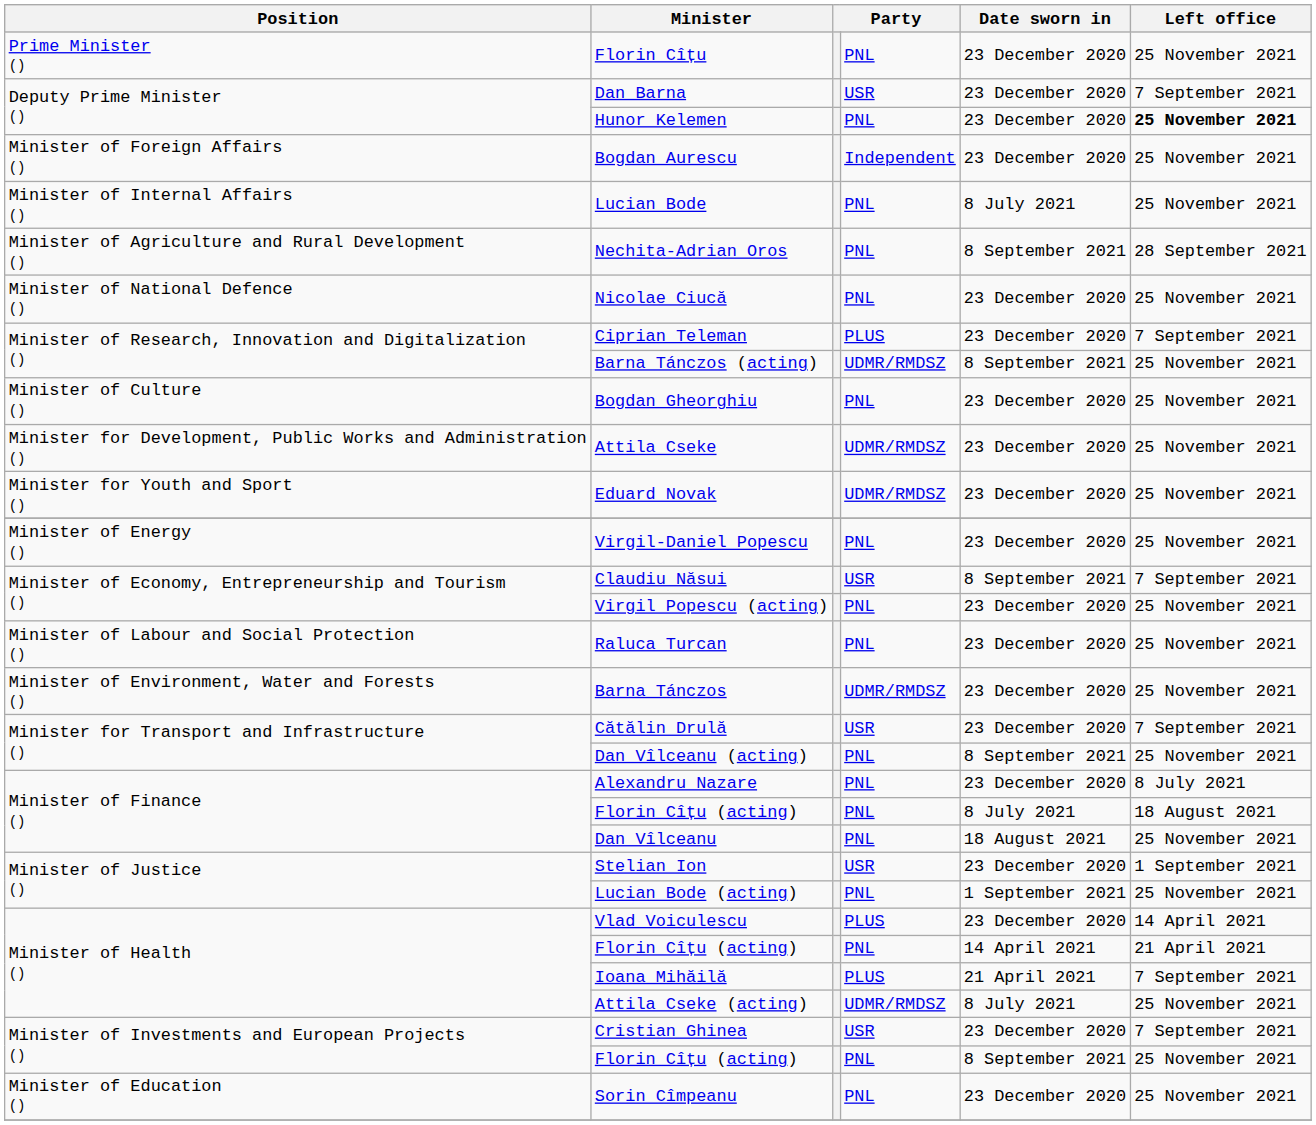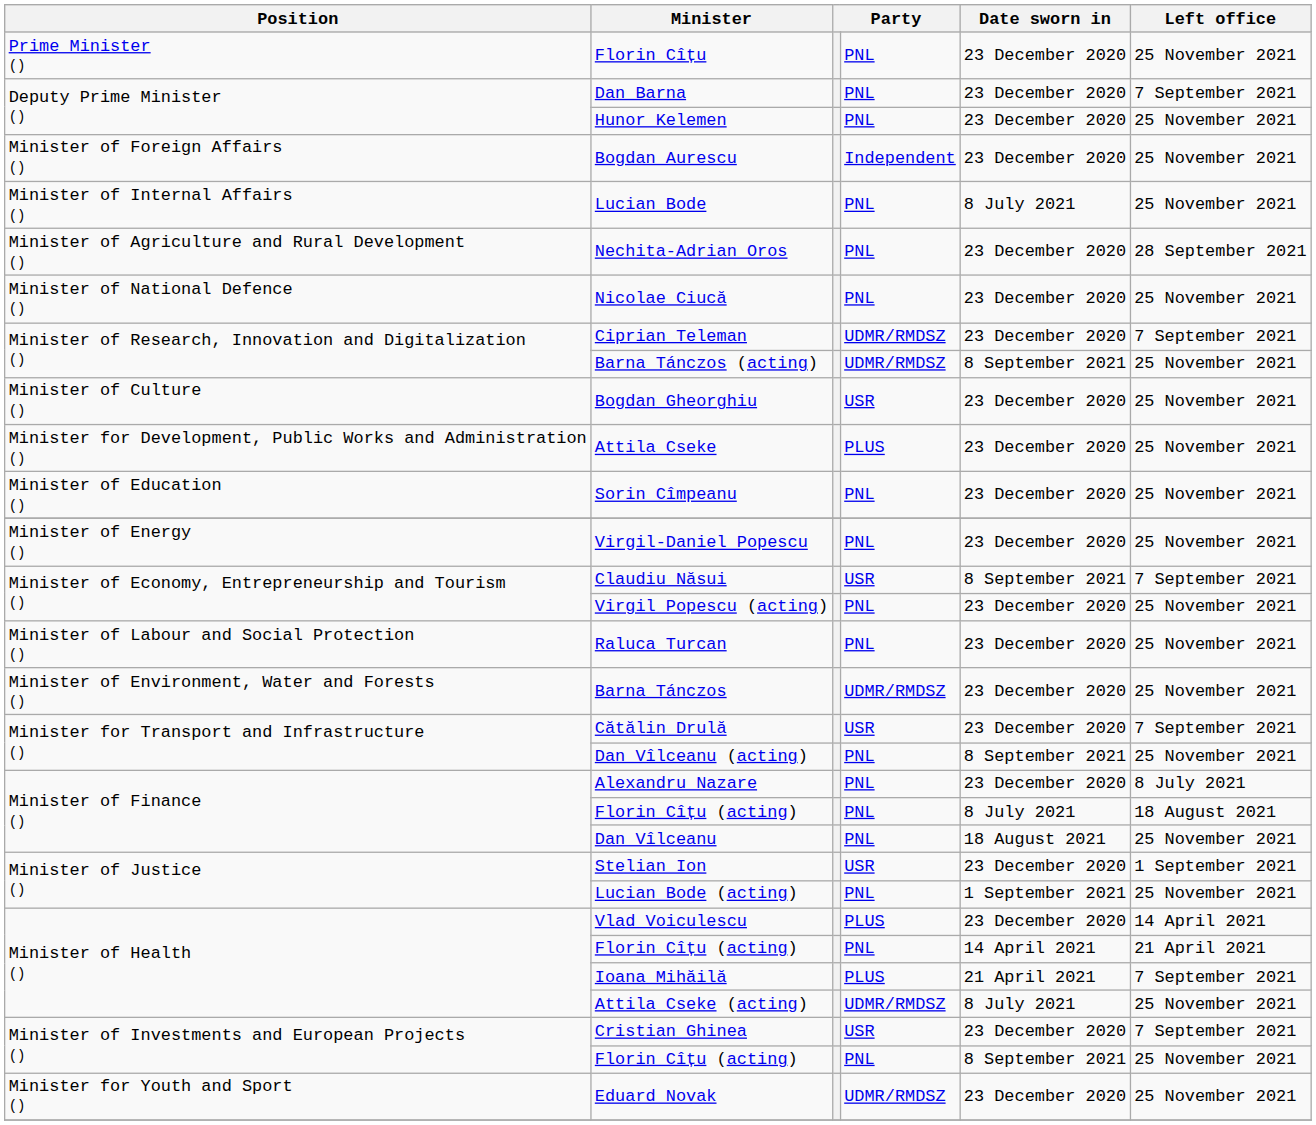(859, 93) USR -> (859, 93) PNL
(1215, 121) bold -> (1215, 121) normal
(1045, 252) 8 September 2021 -> (1045, 252) 23 December 2020
(864, 336) PLUS -> (895, 336) UDMR/RMDSZ
(859, 401) PNL -> (859, 401) USR
(895, 448) UDMR/RMDSZ -> (864, 448) PLUS
rows swapped: (115, 1096) <-> (151, 495)
